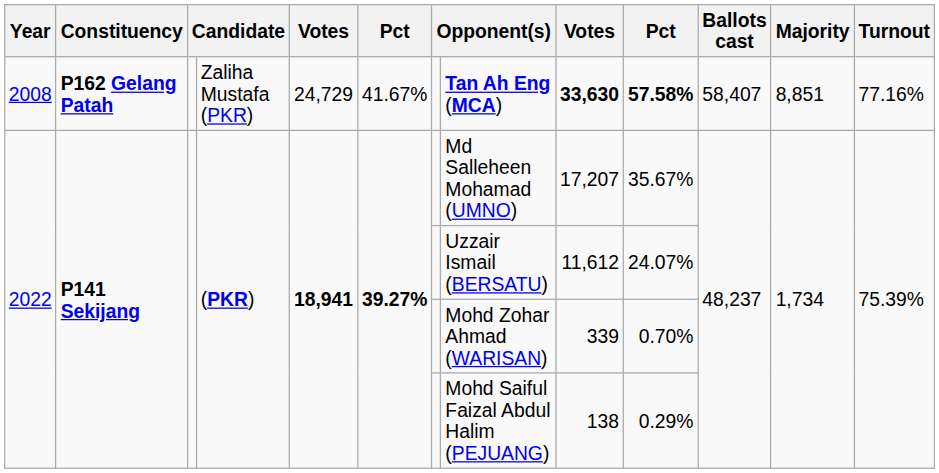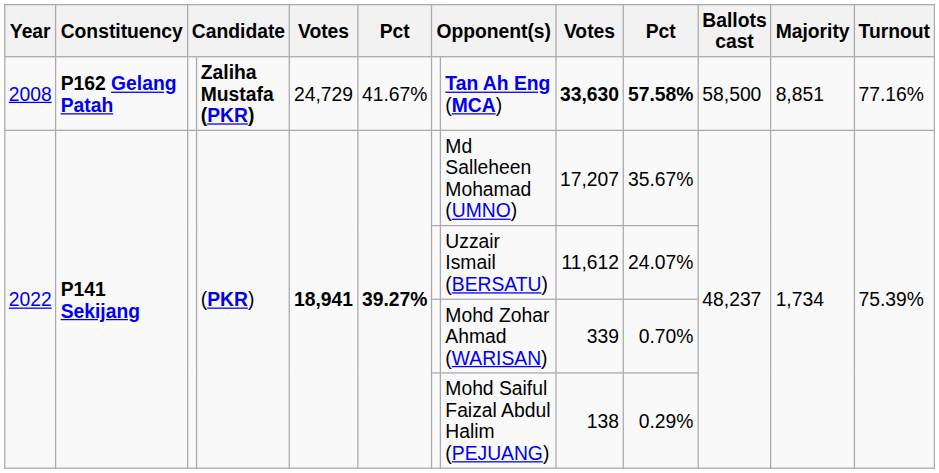(235, 94) normal -> (237, 94) bold
(732, 94) 58,407 -> (732, 94) 58,500
